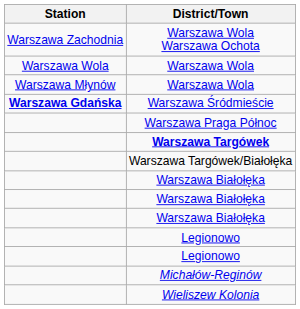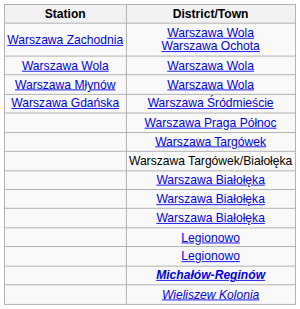(65, 103) bold -> (65, 103) normal
(211, 141) bold -> (211, 141) normal
(211, 275) normal -> (211, 275) bold
